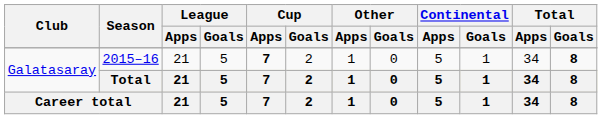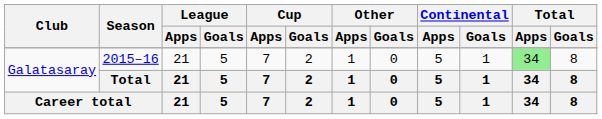(266, 59) bold -> (266, 59) normal
(531, 59) no background -> (531, 59) lightgreen background
(574, 59) bold -> (574, 59) normal
